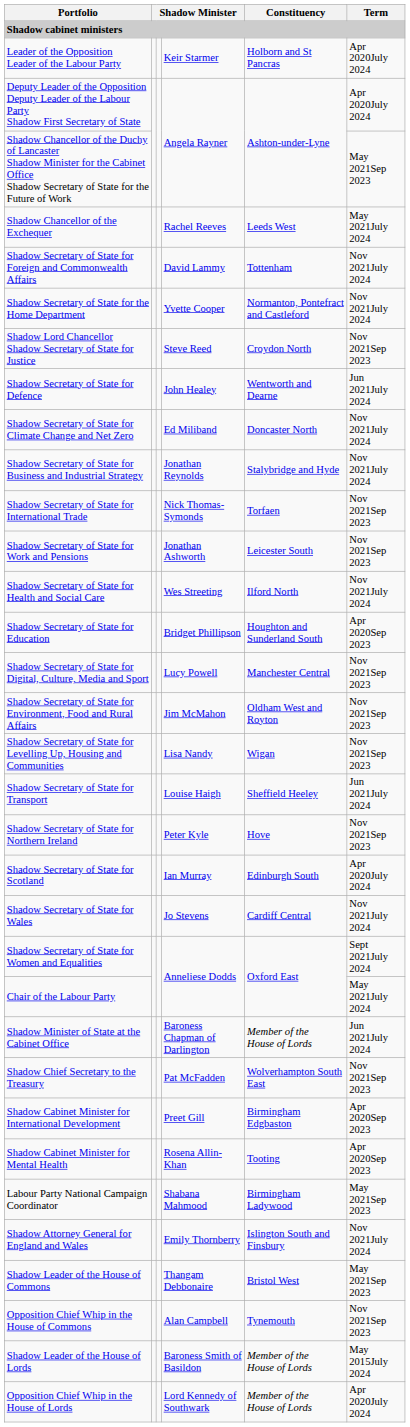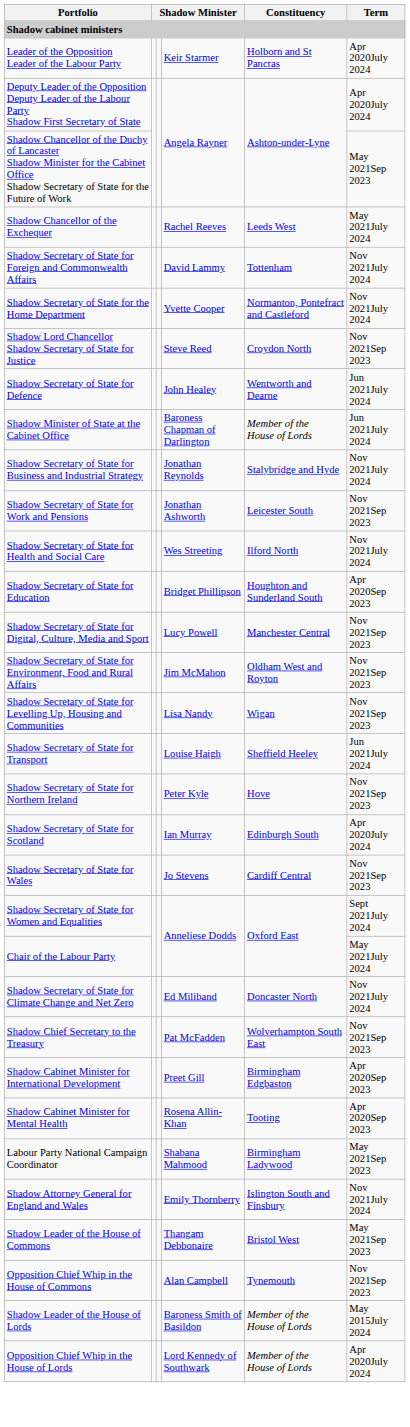rows swapped: (70, 429) <-> (73, 1037)
- row: (70, 510)
(369, 915) Nov 2021July 2024 -> (368, 875) Nov 2021Sep 2023
